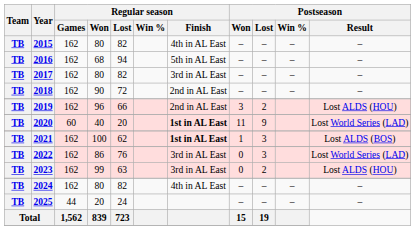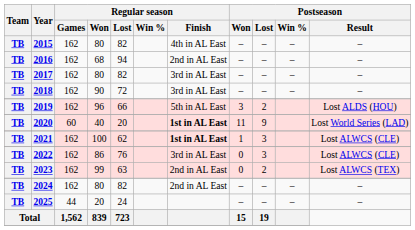(198, 59) 5th in AL East -> (198, 59) 2nd in AL East
(198, 91) 2nd in AL East -> (198, 91) 3rd in AL East
(198, 107) 2nd in AL East -> (198, 107) 5th in AL East
(360, 138) Lost ALDS (BOS) -> (360, 138) Lost ALWCS (CLE)
(360, 154) Lost World Series (LAD) -> (360, 154) Lost ALWCS (CLE)
(198, 170) 3rd in AL East -> (198, 170) 2nd in AL East
(360, 170) Lost ALDS (HOU) -> (360, 170) Lost ALWCS (TEX)
(198, 186) 4th in AL East -> (198, 186) 2nd in AL East
